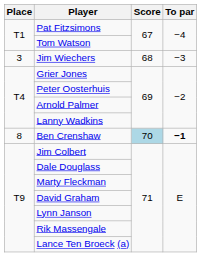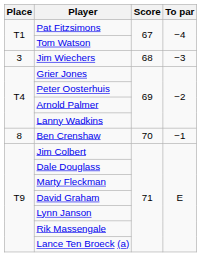(147, 136) lightblue background -> (147, 136) no background
(180, 136) bold -> (180, 136) normal
